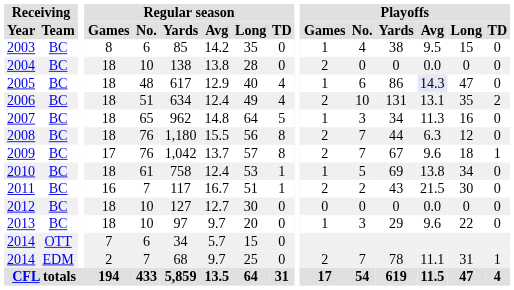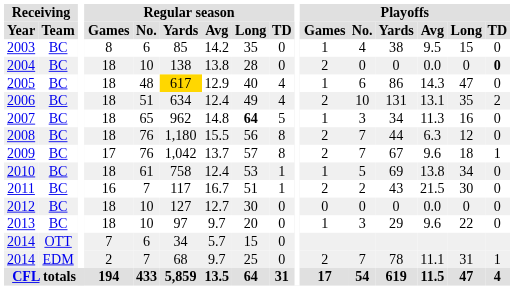(497, 65) normal -> (497, 65) bold
(181, 83) no background -> (181, 83) gold background
(432, 83) lavender background -> (432, 83) no background
(251, 118) normal -> (251, 118) bold
